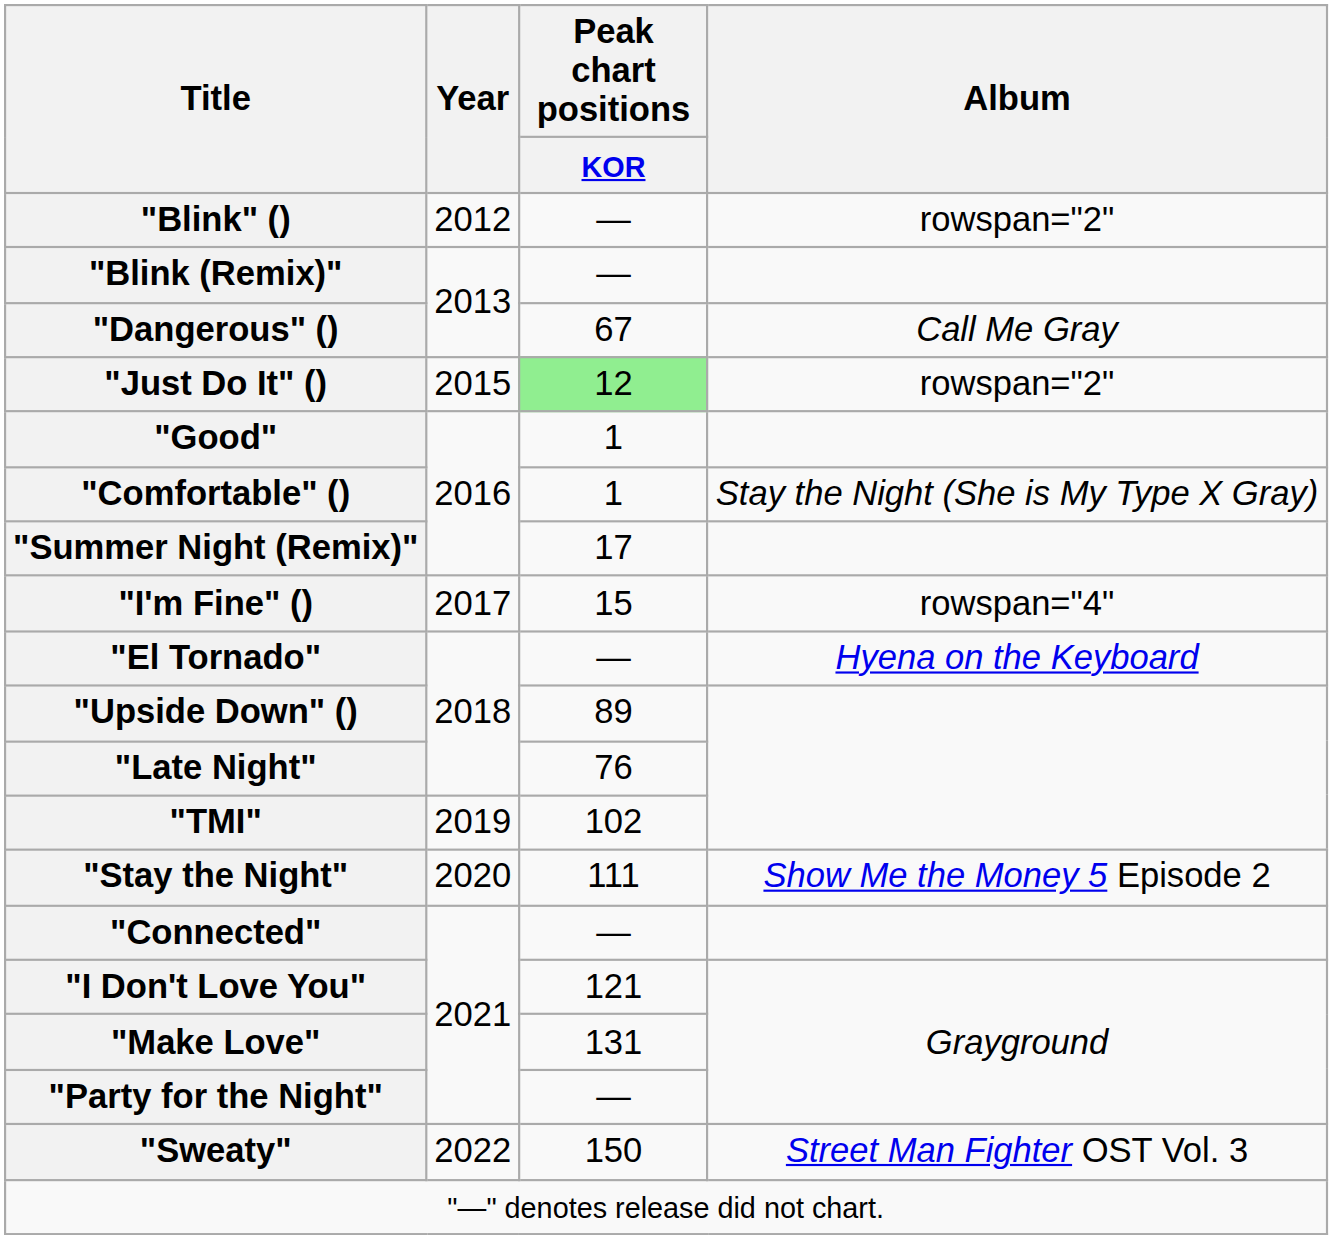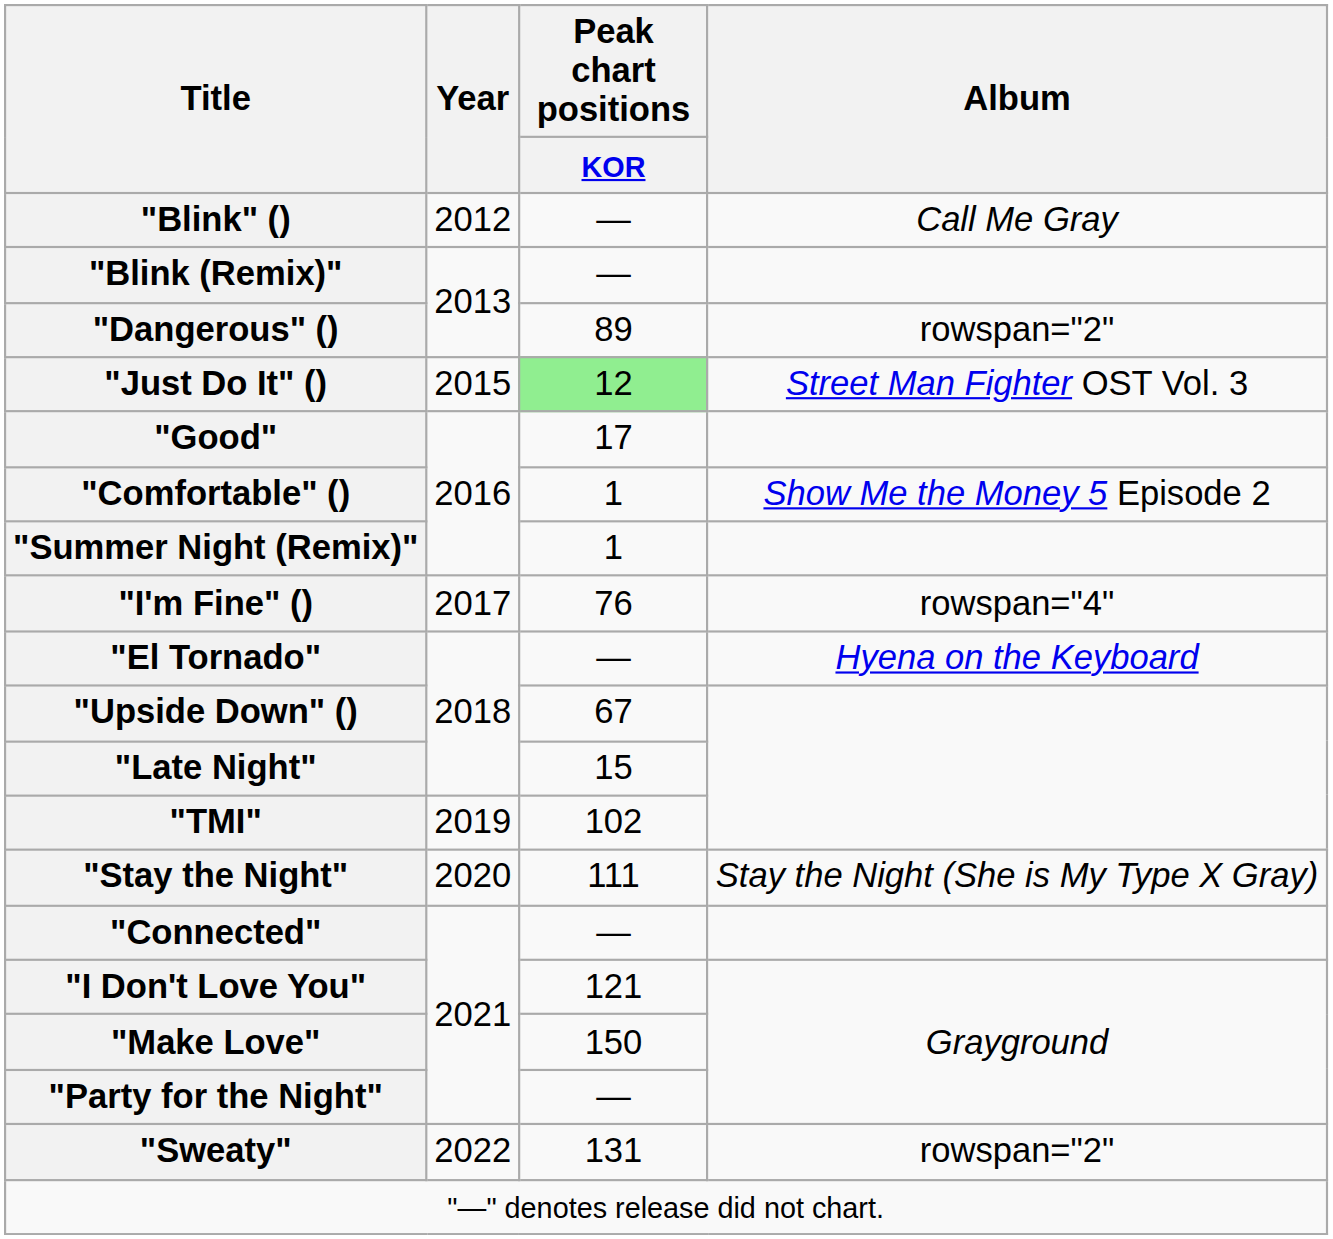(1017, 219) rowspan="2" -> (1017, 219) Call Me Gray
(613, 328) 67 -> (613, 328) 89
(1017, 328) Call Me Gray -> (1017, 328) rowspan="2"
(1017, 383) rowspan="2" -> (1017, 383) Street Man Fighter OST Vol. 3
(613, 438) 1 -> (613, 438) 17
(1017, 493) Stay the Night (She is My Type X Gray) -> (1017, 493) Show Me the Money 5 Episode 2
(613, 548) 17 -> (613, 548) 1
(613, 602) 15 -> (613, 602) 76
(613, 712) 89 -> (613, 712) 67
(613, 767) 76 -> (613, 767) 15
(1017, 877) Show Me the Money 5 Episode 2 -> (1017, 877) Stay the Night (She is My Type X Gray)
(613, 1041) 131 -> (613, 1041) 150
(613, 1151) 150 -> (613, 1151) 131
(1017, 1151) Street Man Fighter OST Vol. 3 -> (1017, 1151) rowspan="2"
